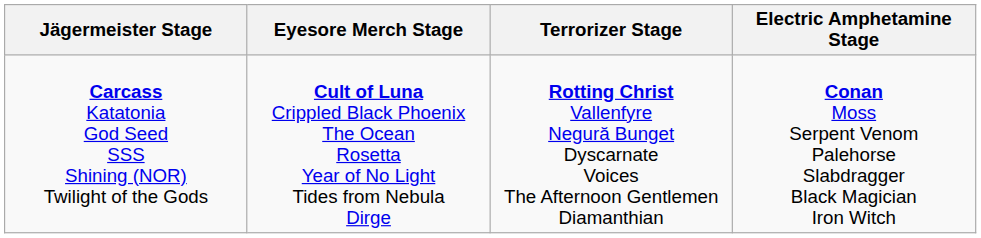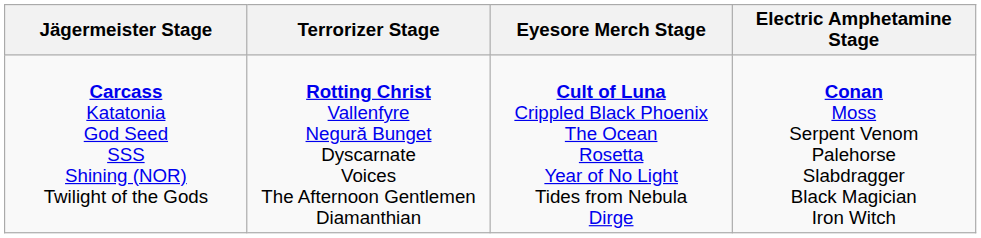columns swapped: (611, 29) <-> (369, 29)
